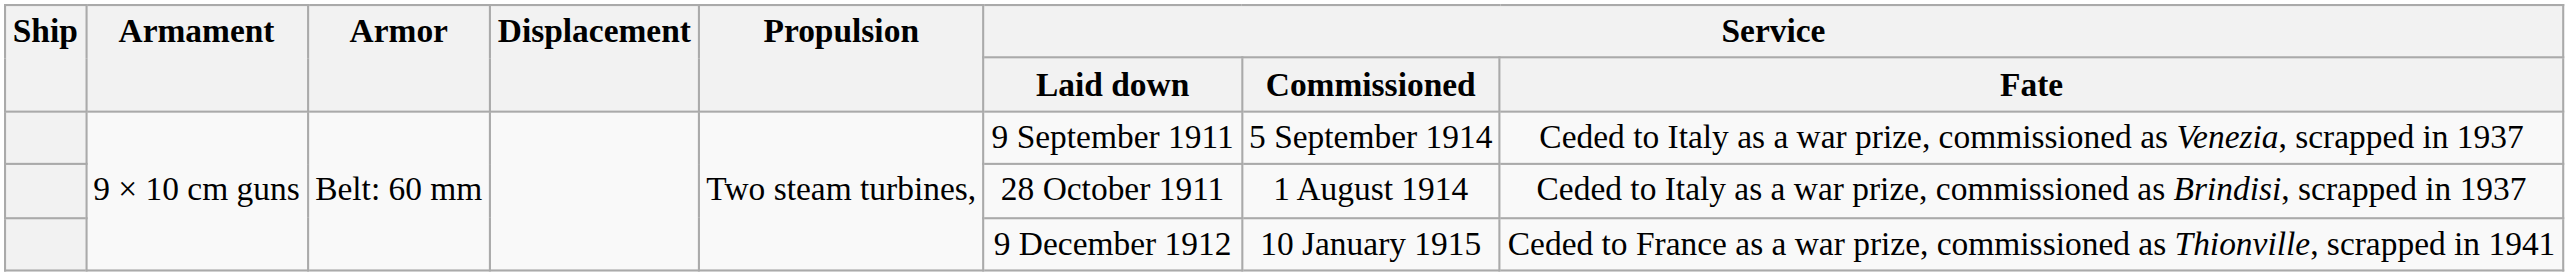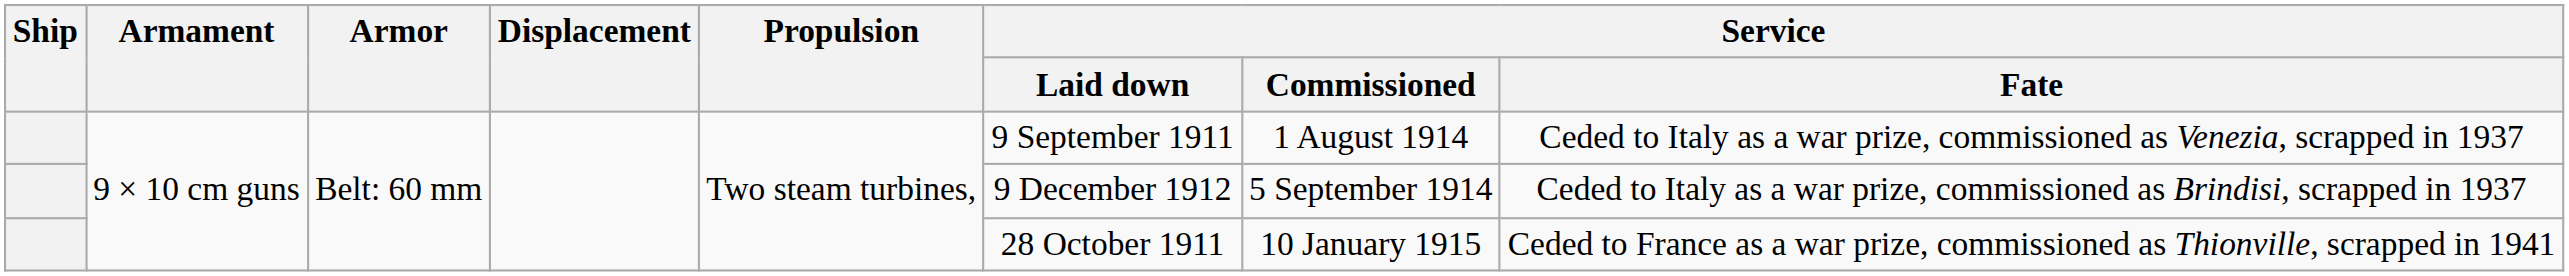(1371, 137) 5 September 1914 -> (1371, 137) 1 August 1914
(1113, 190) 28 October 1911 -> (1113, 190) 9 December 1912
(1371, 190) 1 August 1914 -> (1371, 190) 5 September 1914
(1113, 243) 9 December 1912 -> (1113, 243) 28 October 1911
